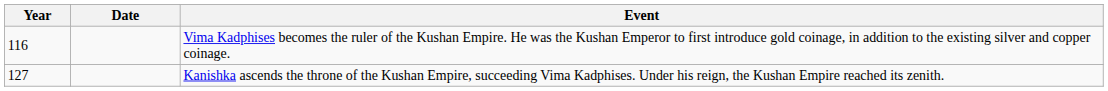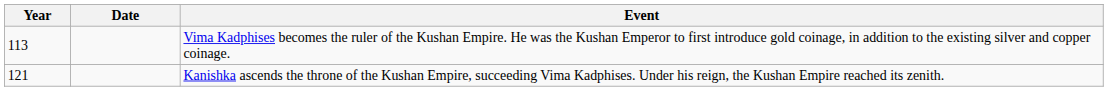(18, 45) 116 -> (18, 45) 113
(18, 75) 127 -> (18, 75) 121
